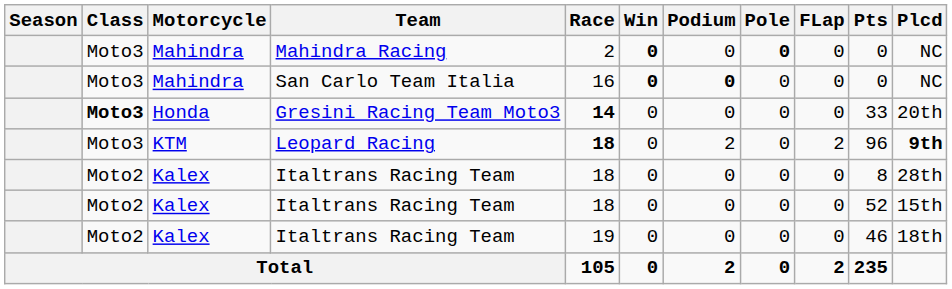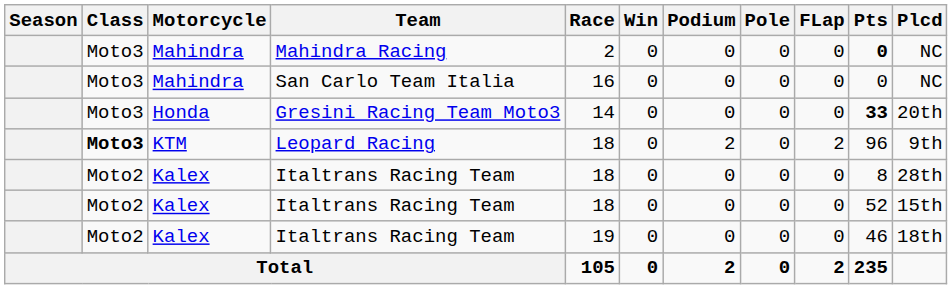(652, 51) bold -> (652, 51) normal
(784, 51) bold -> (784, 51) normal
(882, 51) normal -> (882, 51) bold
(652, 82) bold -> (652, 82) normal
(730, 82) bold -> (730, 82) normal
(115, 113) bold -> (115, 113) normal
(604, 113) bold -> (604, 113) normal
(877, 113) normal -> (877, 113) bold
(115, 144) normal -> (115, 144) bold
(604, 144) bold -> (604, 144) normal
(925, 144) bold -> (925, 144) normal
